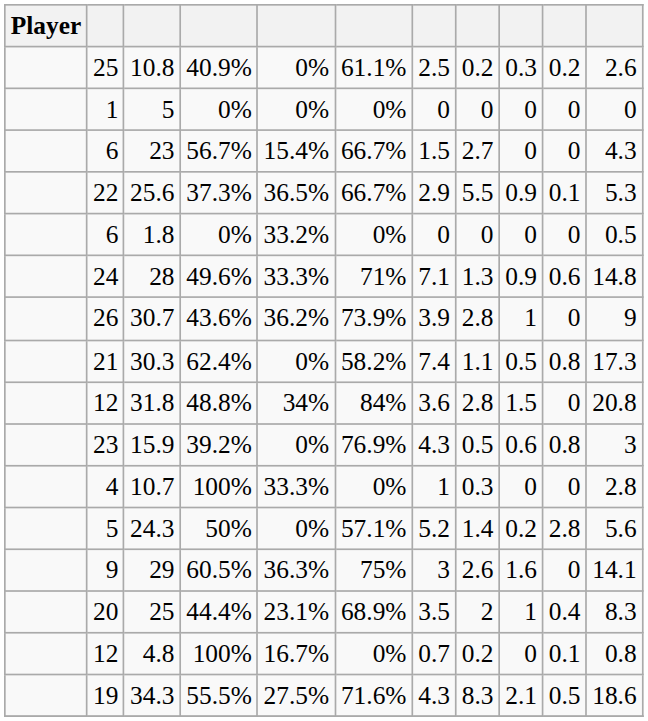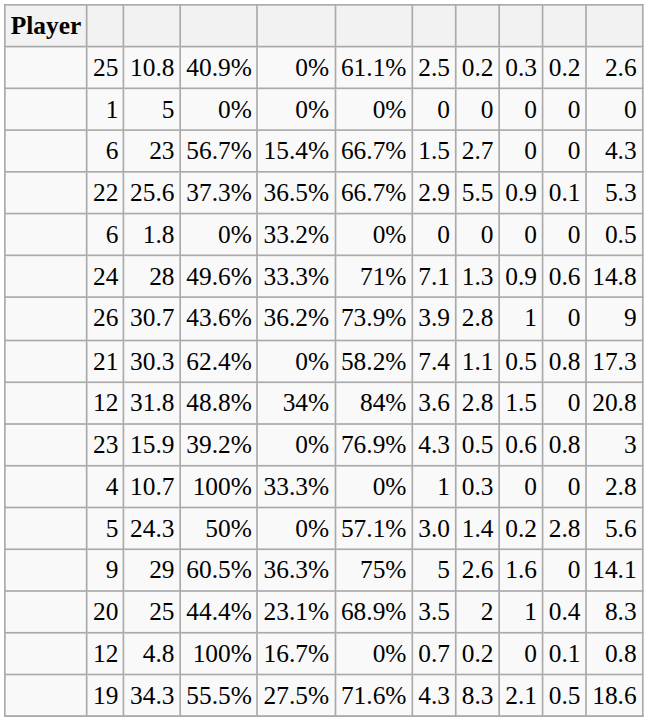(434, 527) 5.2 -> (434, 527) 3.0
(444, 569) 3 -> (444, 569) 5
